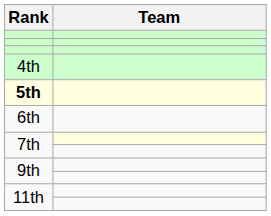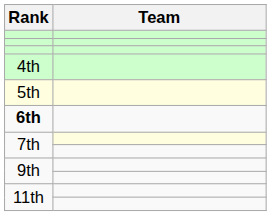(28, 92) bold -> (28, 92) normal
(28, 118) normal -> (28, 118) bold
